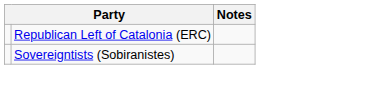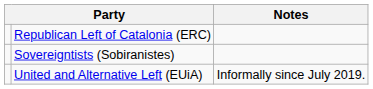+ row: (108, 75)
